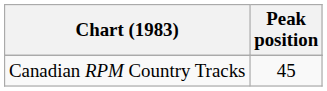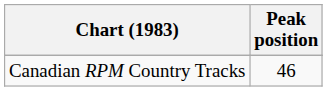(286, 70) 45 -> (286, 70) 46
